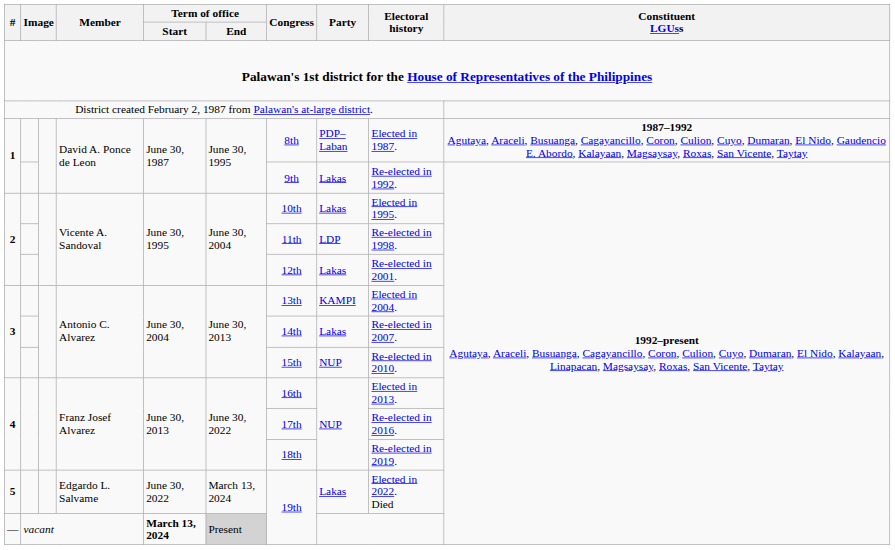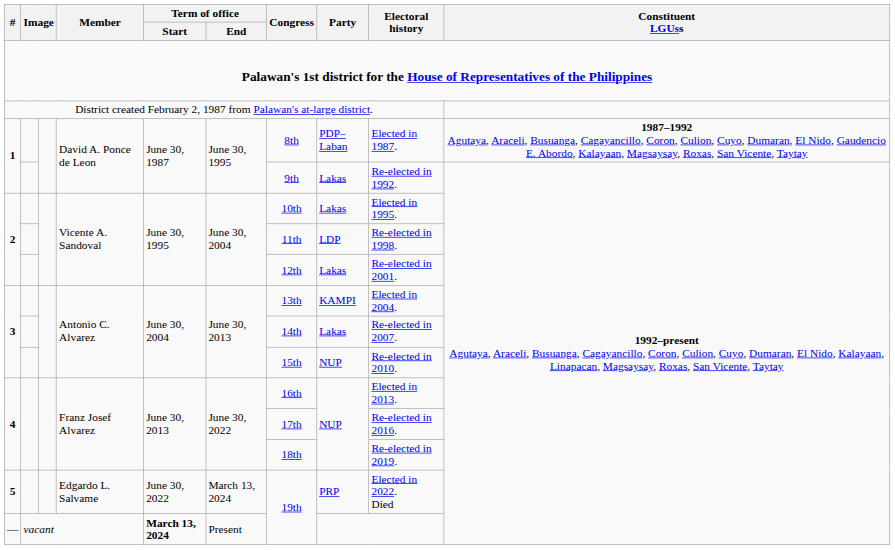(333, 492) Lakas -> (329, 492) PRP
(225, 529) lightgrey background -> (225, 529) no background
